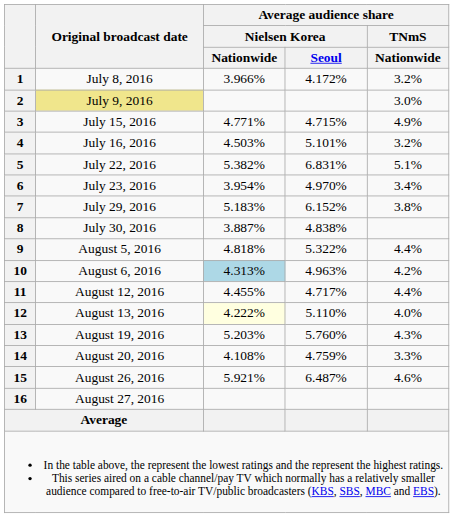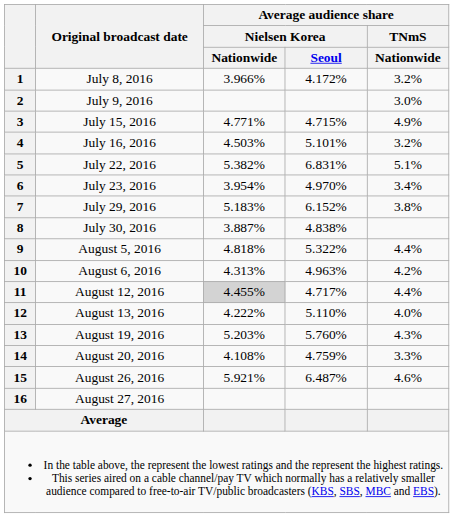(120, 100) khaki background -> (120, 100) no background
(244, 270) lightblue background -> (244, 270) no background
(244, 292) no background -> (244, 292) lightgrey background
(244, 313) lightyellow background -> (244, 313) no background
